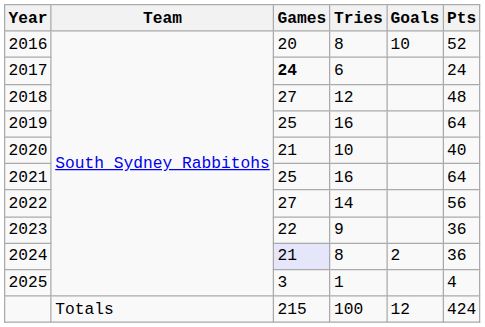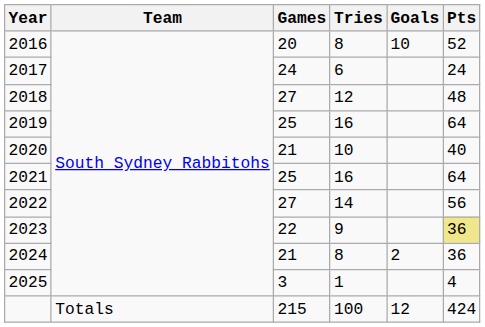(287, 71) bold -> (287, 71) normal
(457, 230) no background -> (457, 230) khaki background
(287, 256) lavender background -> (287, 256) no background
